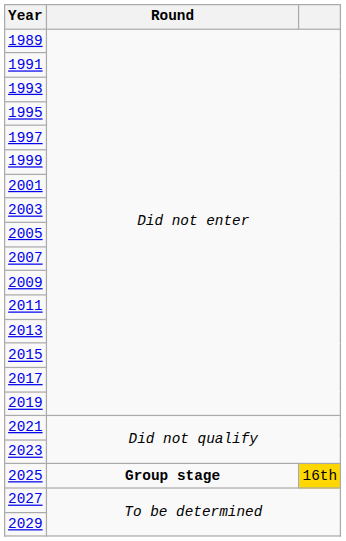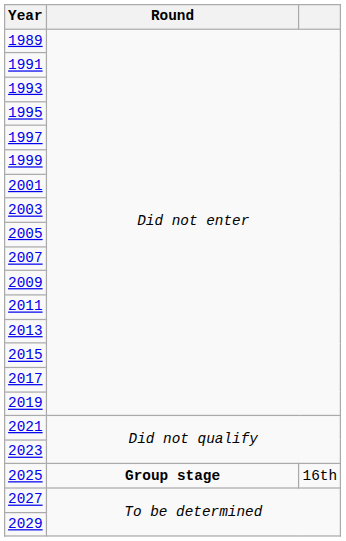(320, 476) gold background -> (320, 476) no background
